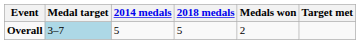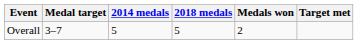(25, 30) bold -> (23, 30) normal
(56, 30) lightblue background -> (53, 30) no background
